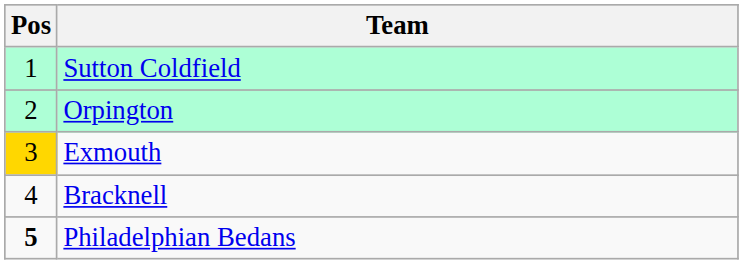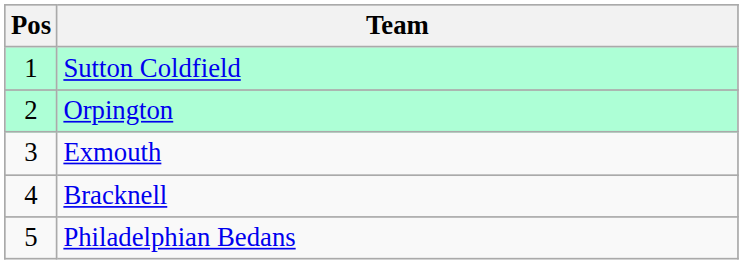(31, 152) gold background -> (31, 152) no background
(31, 237) bold -> (31, 237) normal
